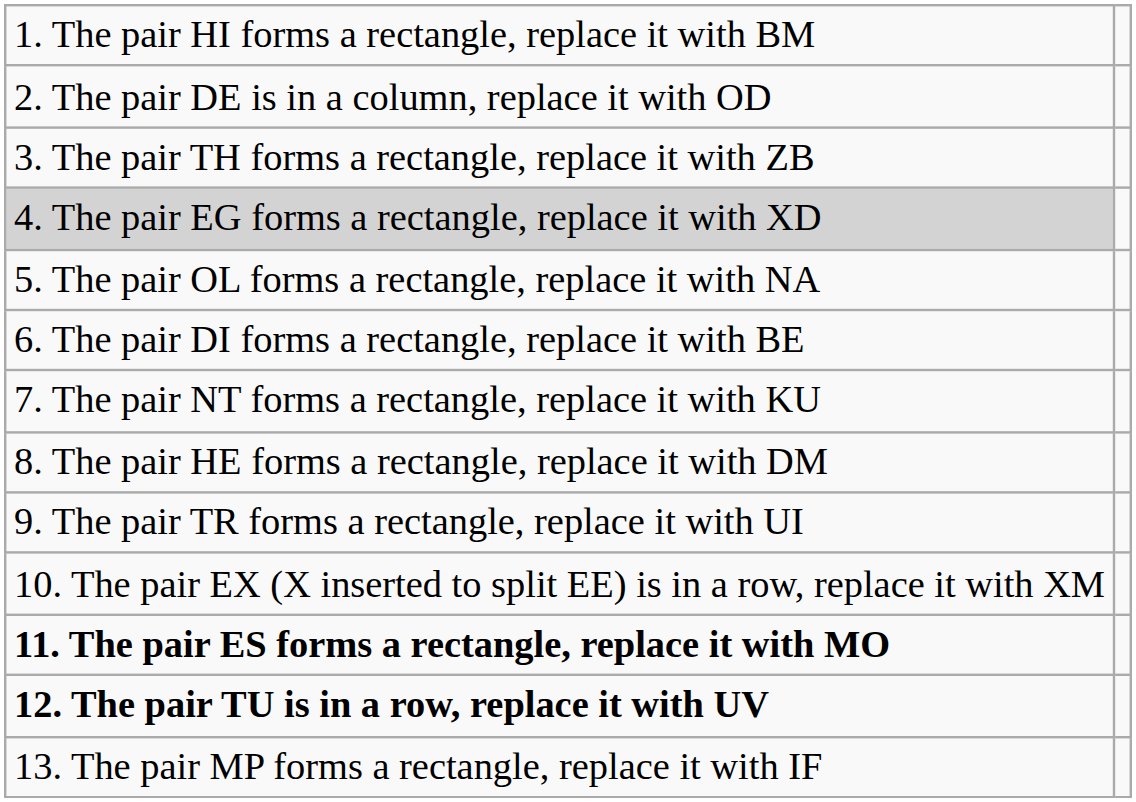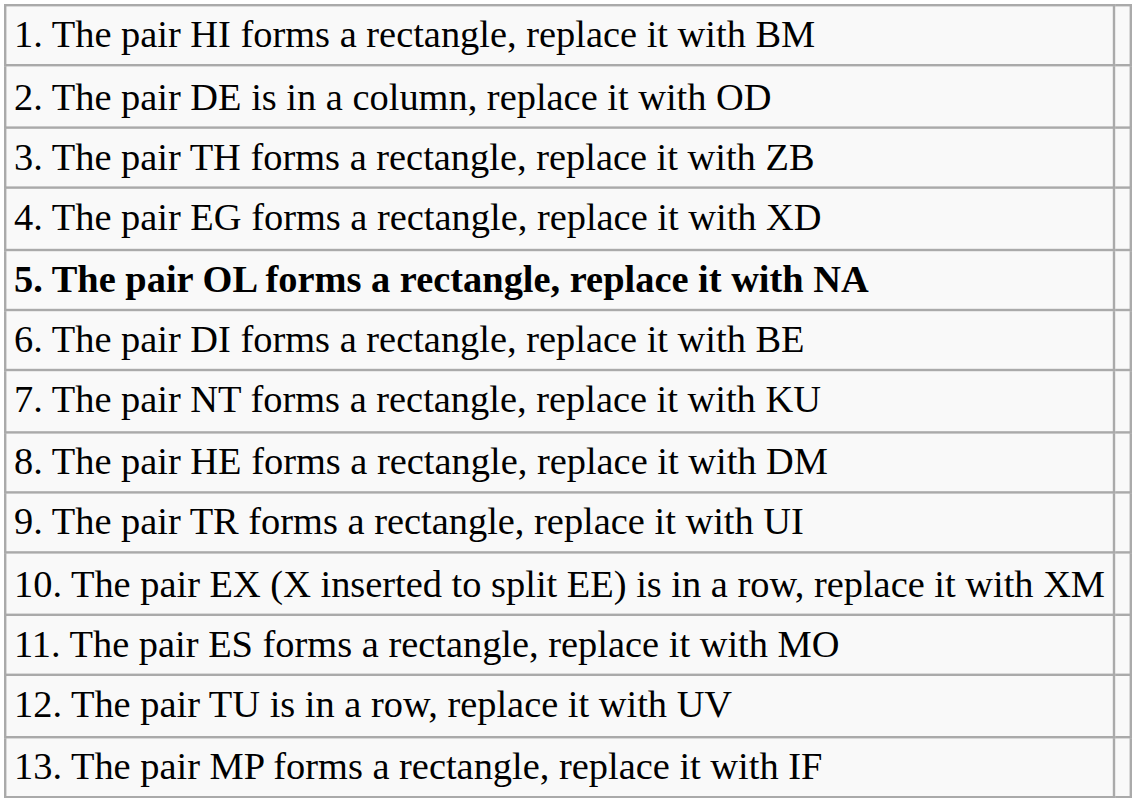(418, 217) lightgrey background -> (418, 217) no background
(417, 278) normal -> (441, 278) bold
(452, 643) bold -> (427, 643) normal
(392, 704) bold -> (373, 704) normal
